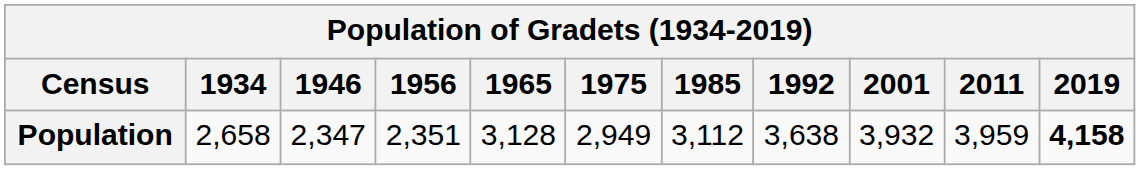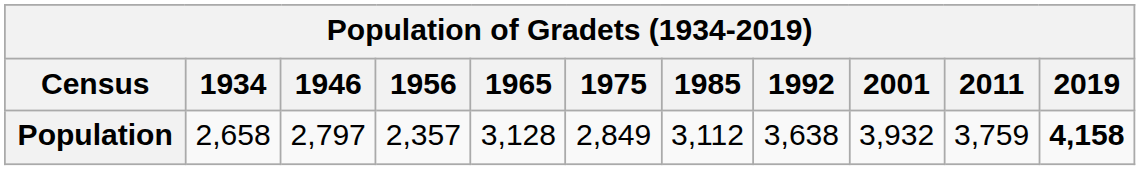(328, 136) 2,347 -> (328, 136) 2,797
(423, 136) 2,351 -> (423, 136) 2,357
(614, 136) 2,949 -> (614, 136) 2,849
(992, 136) 3,959 -> (992, 136) 3,759
